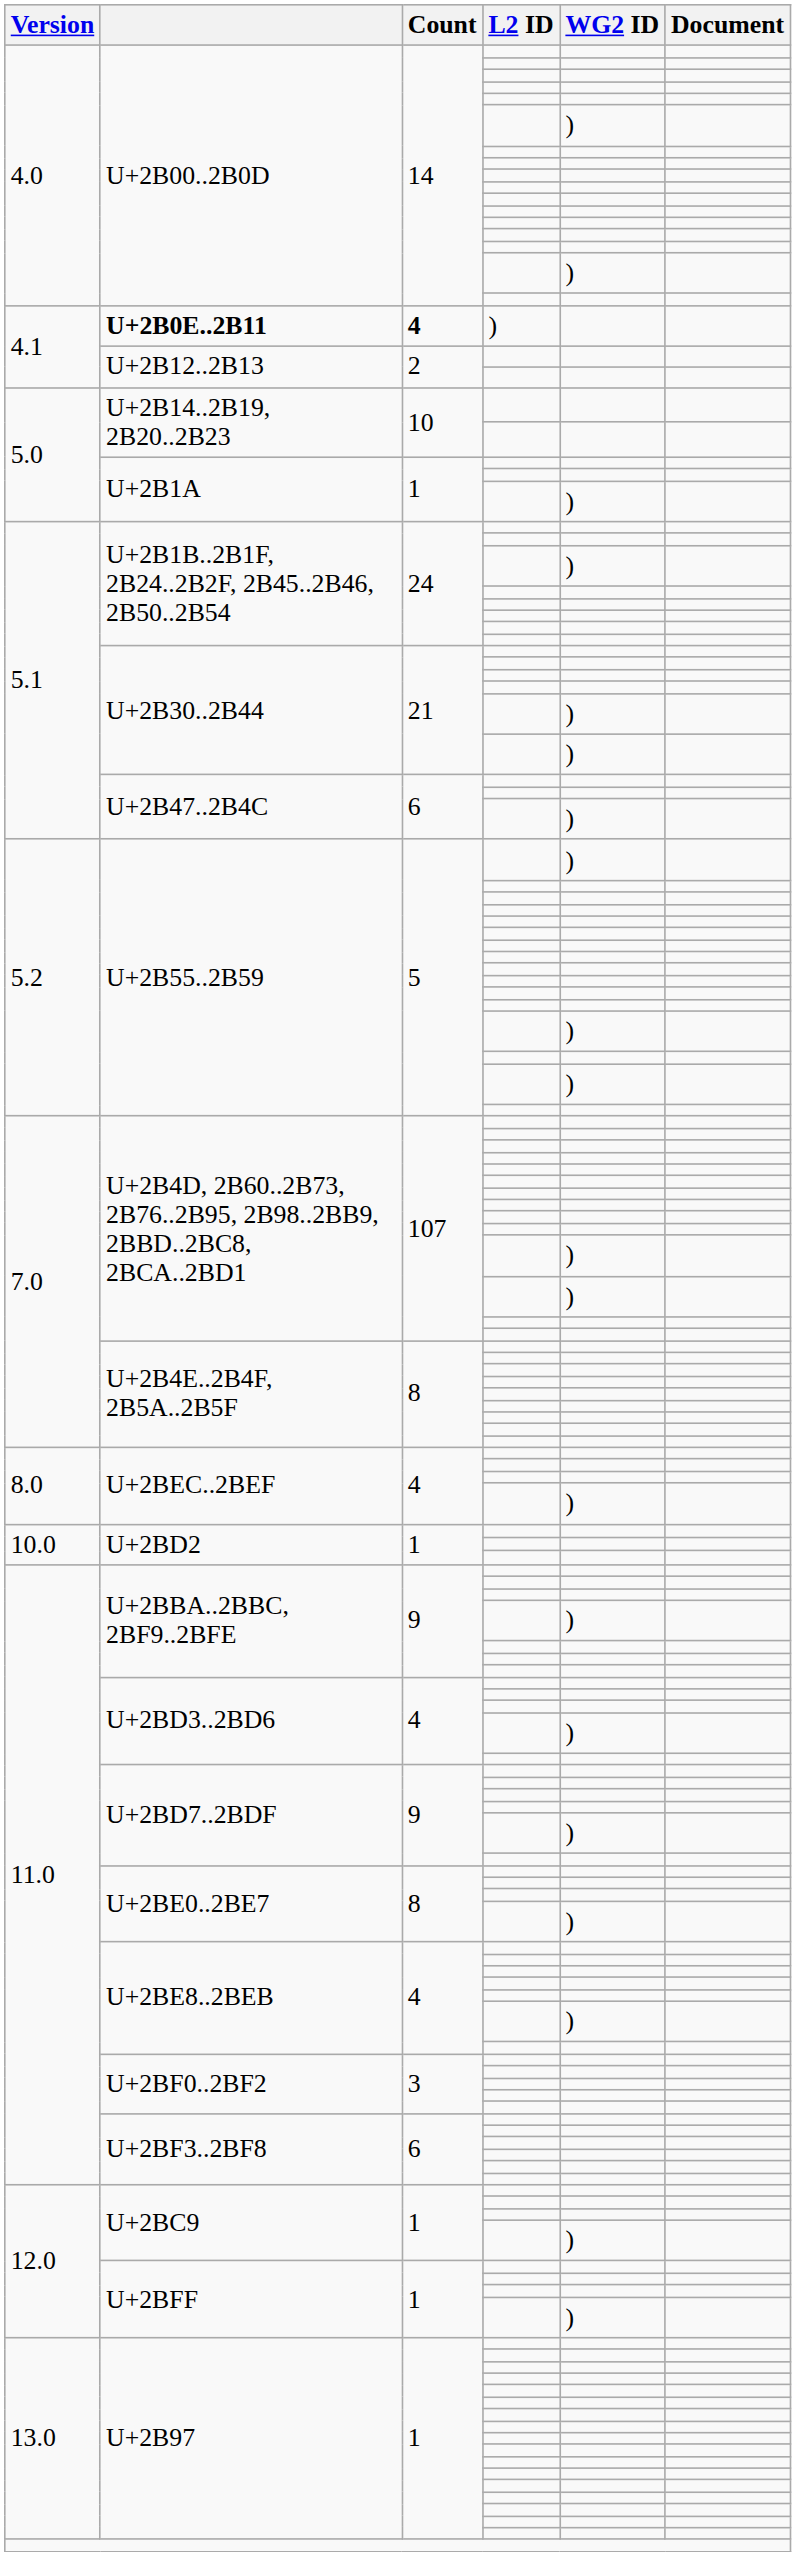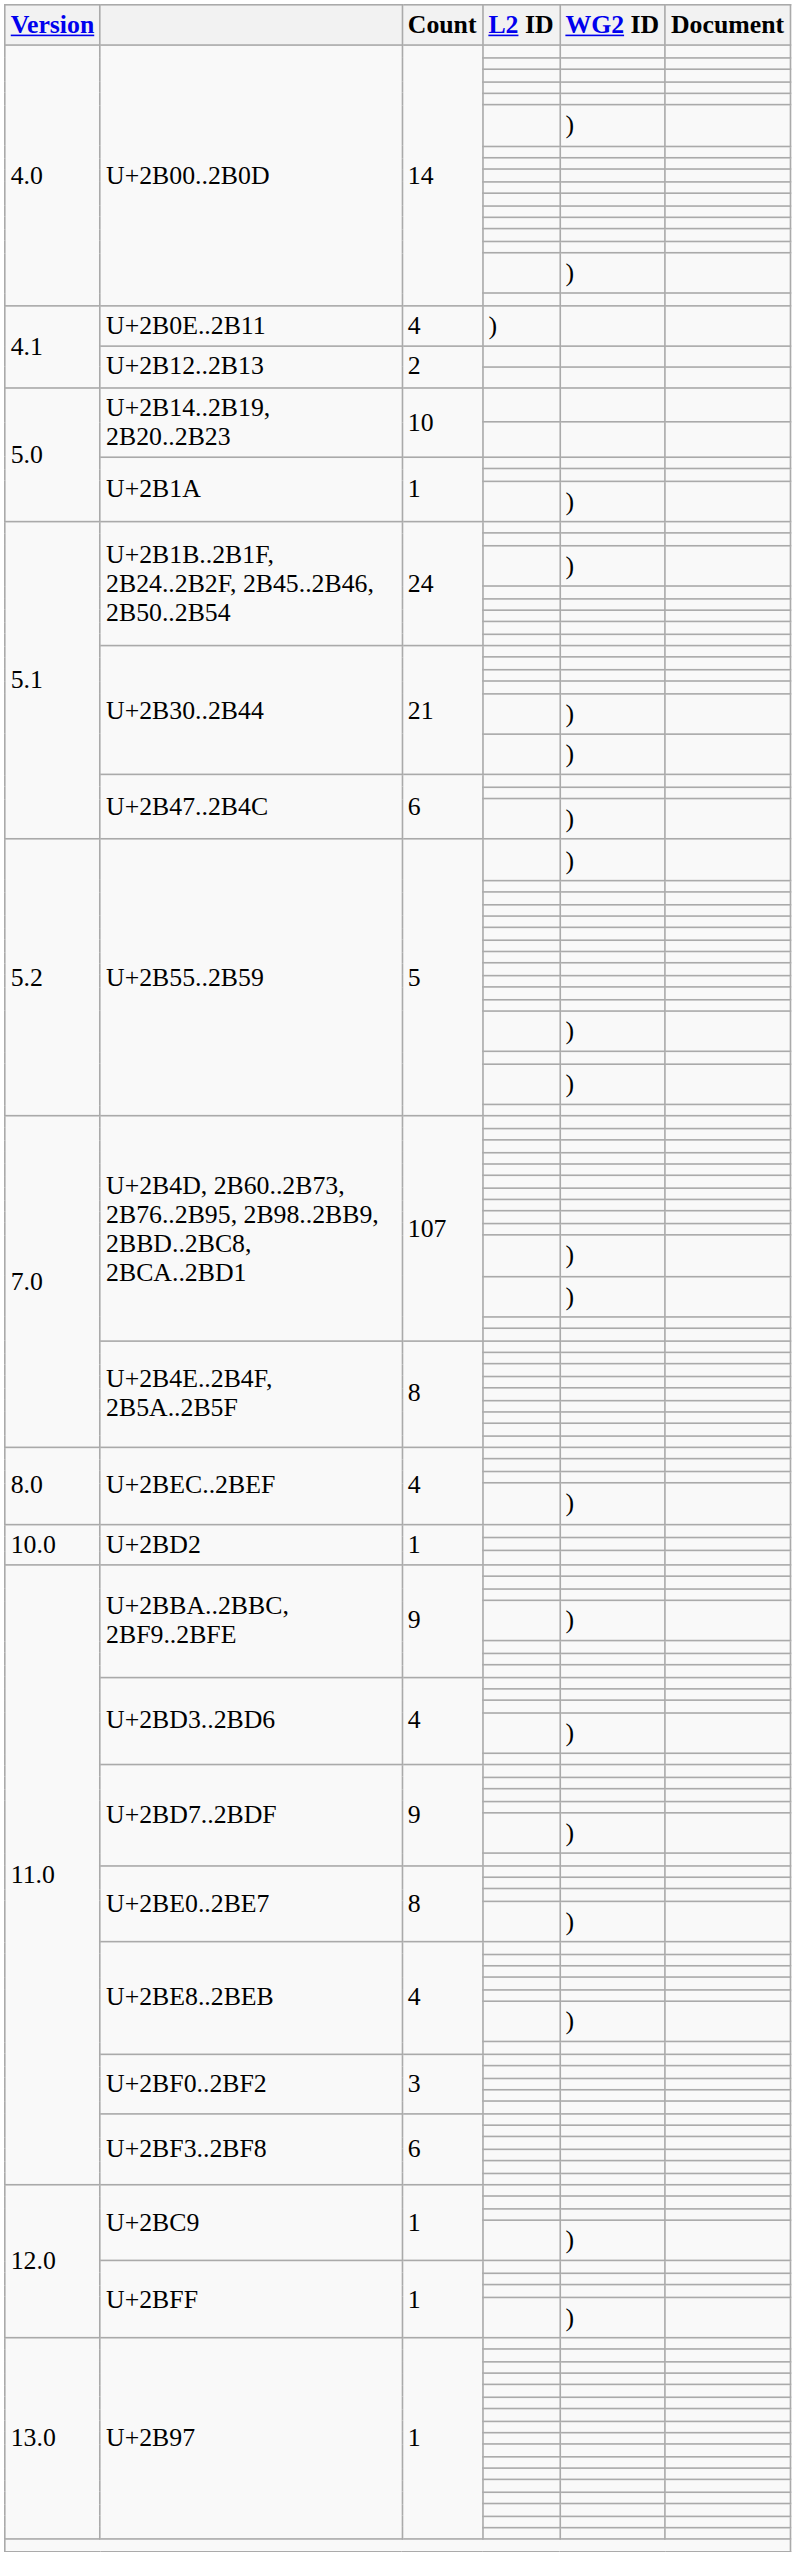(186, 325) bold -> (186, 325) normal
(414, 325) bold -> (414, 325) normal
